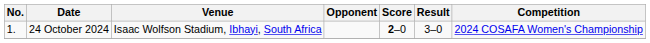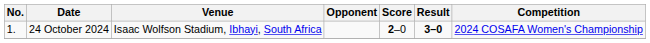(433, 30) normal -> (433, 30) bold
